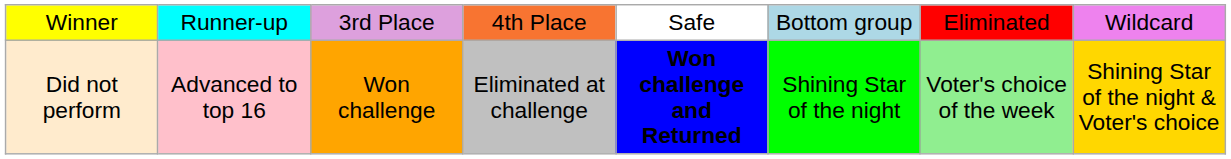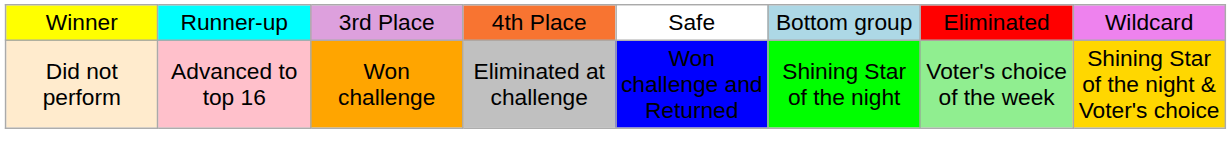(692, 96) bold -> (692, 84) normal
